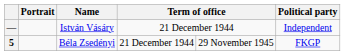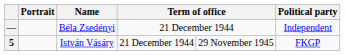(87, 27) István Vásáry -> (87, 27) Béla Zsedényi
(87, 43) Béla Zsedényi -> (87, 43) István Vásáry
